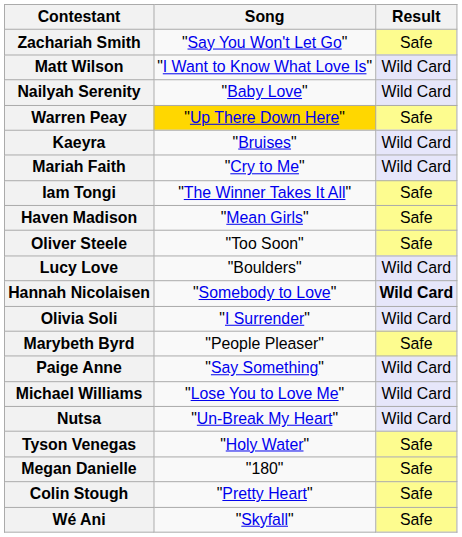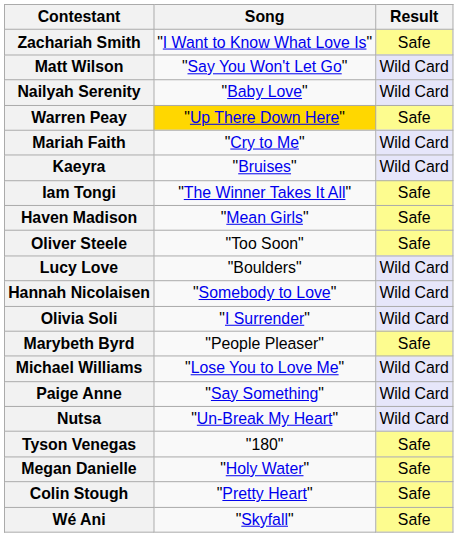(265, 42) "Say You Won't Let Go" -> (265, 42) "I Want to Know What Love Is"
(265, 67) "I Want to Know What Love Is" -> (265, 67) "Say You Won't Let Go"
rows swapped: (79, 142) <-> (79, 167)
(416, 293) bold -> (414, 293) normal
rows swapped: (79, 393) <-> (79, 368)
(265, 444) "Holy Water" -> (265, 444) "180"
(265, 469) "180" -> (265, 469) "Holy Water"
